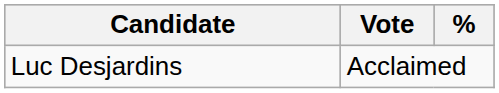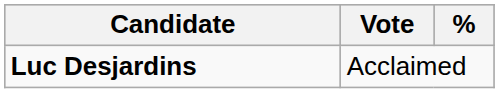(97, 66) normal -> (104, 66) bold
